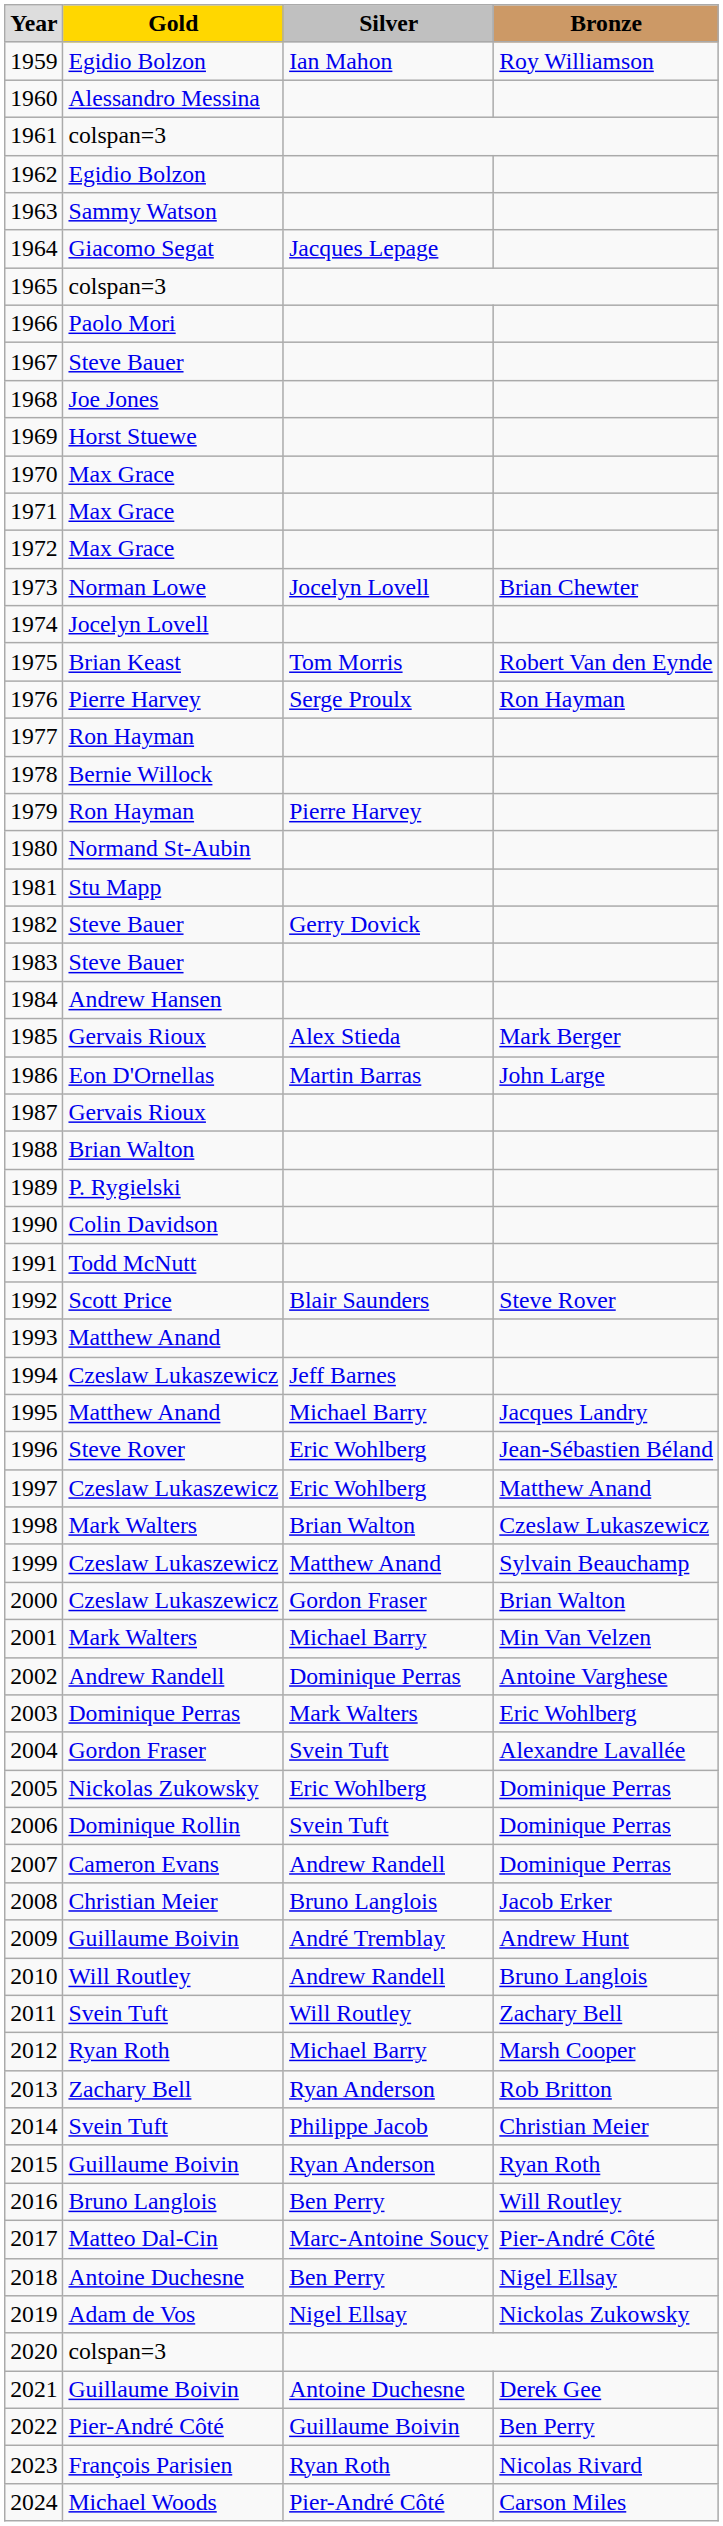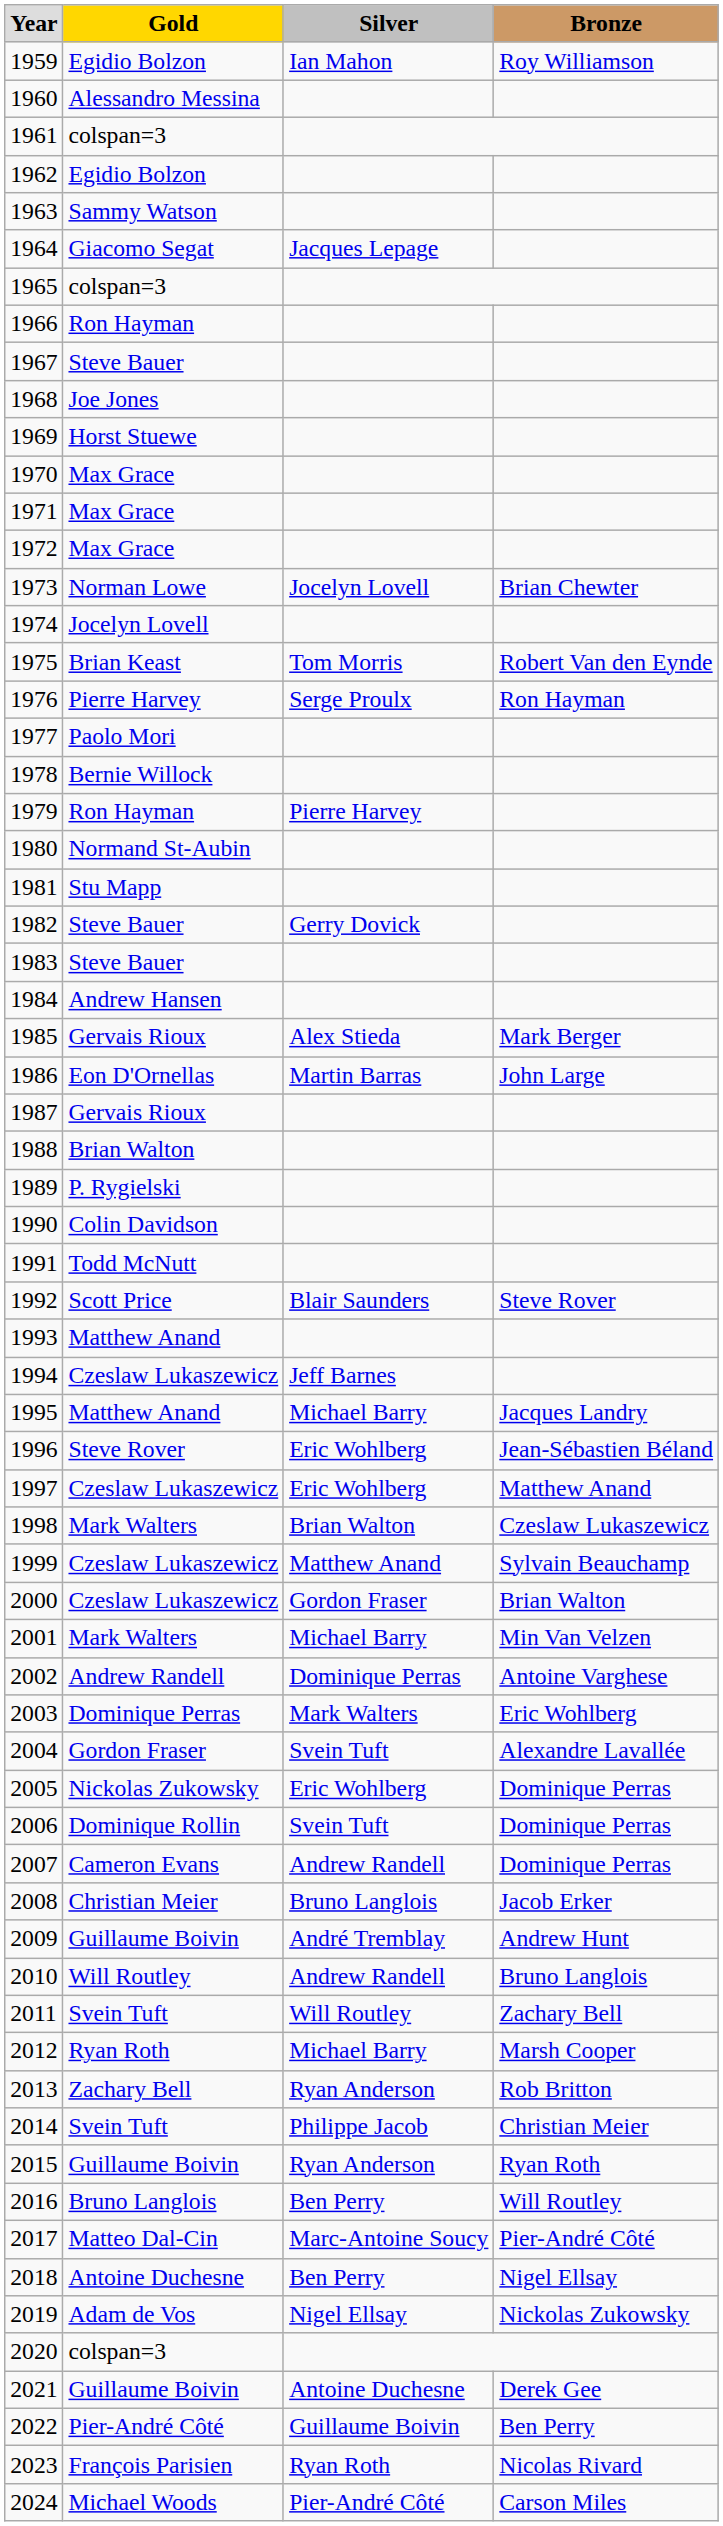(122, 323) Paolo Mori -> (131, 323) Ron Hayman
(131, 736) Ron Hayman -> (122, 736) Paolo Mori
